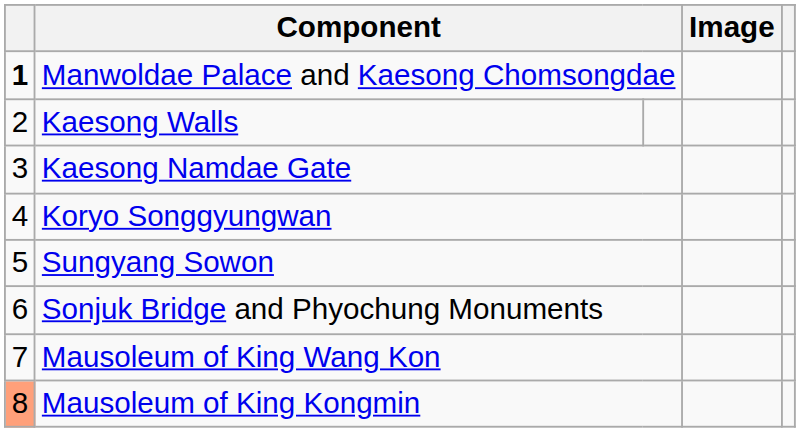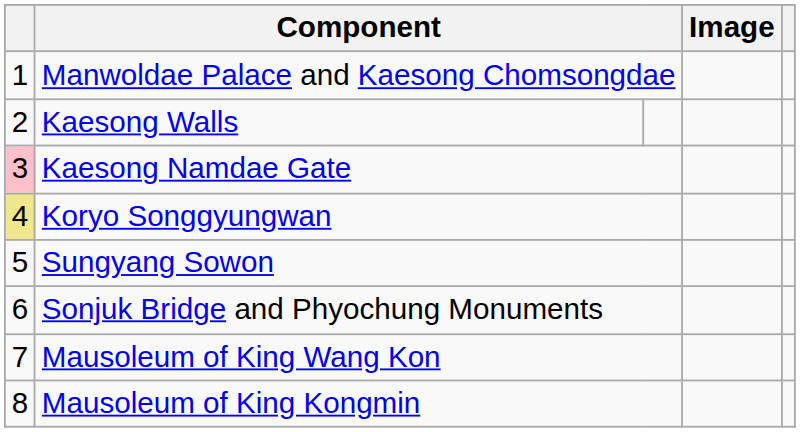(20, 74) bold -> (20, 74) normal
(20, 168) no background -> (20, 168) pink background
(20, 215) no background -> (20, 215) khaki background
(20, 403) lightsalmon background -> (20, 403) no background
